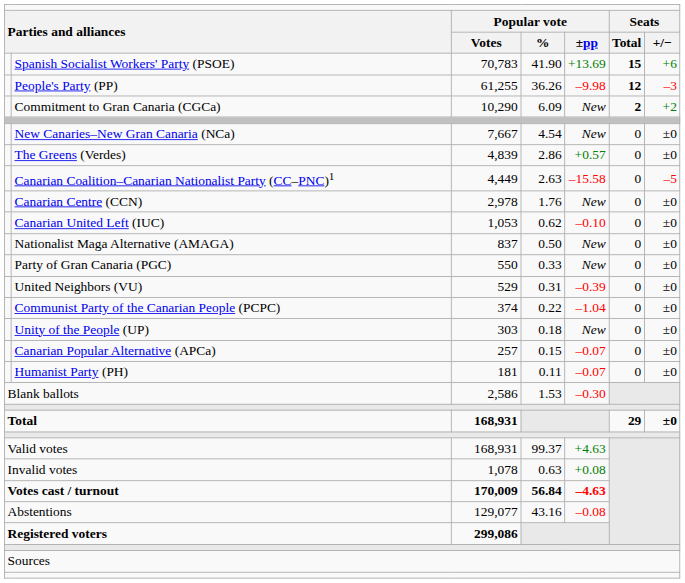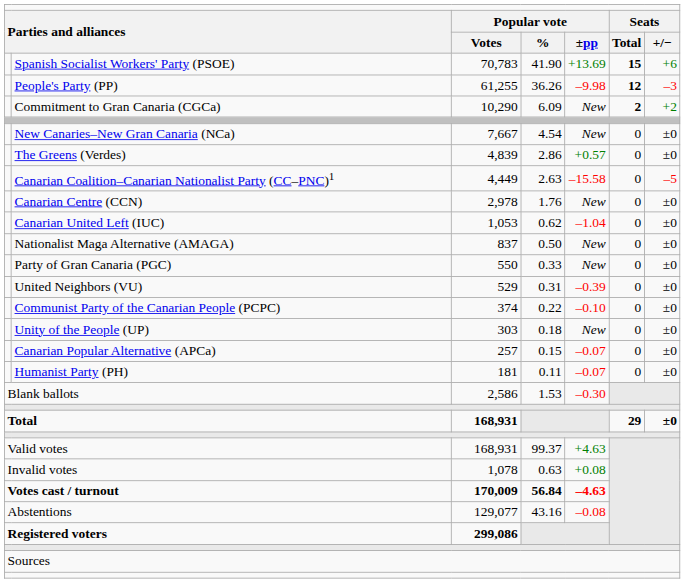(591, 223) –0.10 -> (591, 223) –1.04
(591, 308) –1.04 -> (591, 308) –0.10
